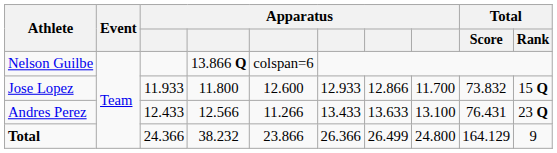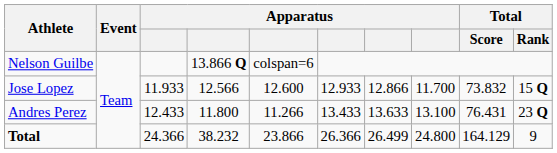(219, 88) 11.800 -> (219, 88) 12.566
(219, 112) 12.566 -> (219, 112) 11.800
